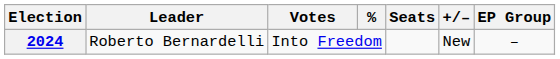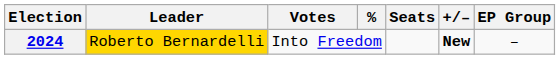(177, 42) no background -> (177, 42) gold background
(456, 42) normal -> (456, 42) bold
